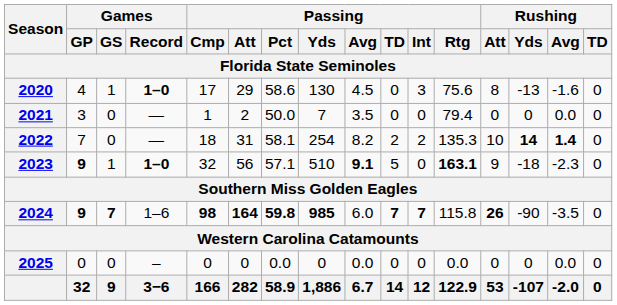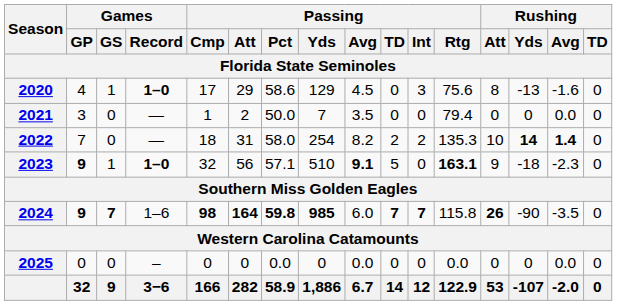(322, 90) 130 -> (322, 90) 129
(280, 139) 58.1 -> (280, 139) 58.0
